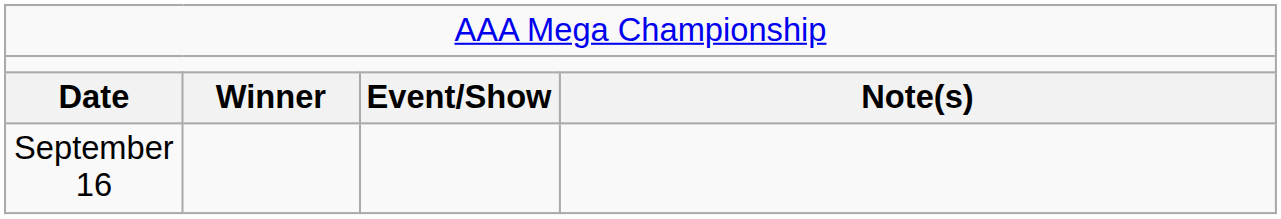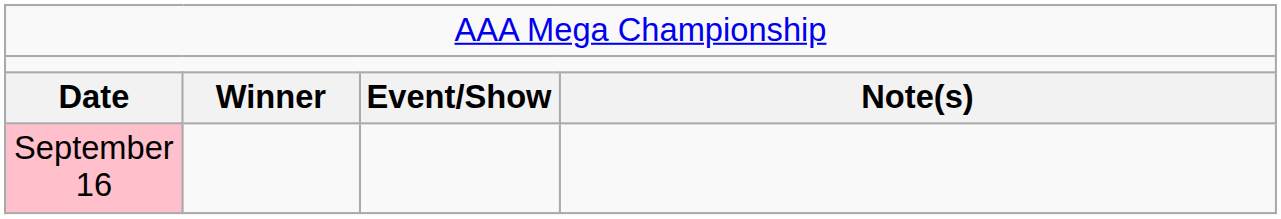(94, 167) no background -> (94, 167) pink background
